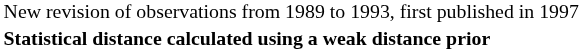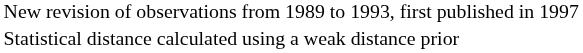(247, 39) bold -> (231, 39) normal
